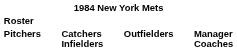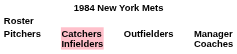(82, 38) no background -> (82, 38) pink background
